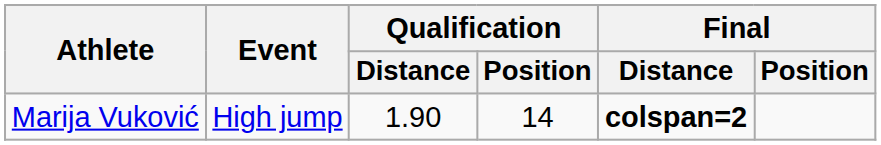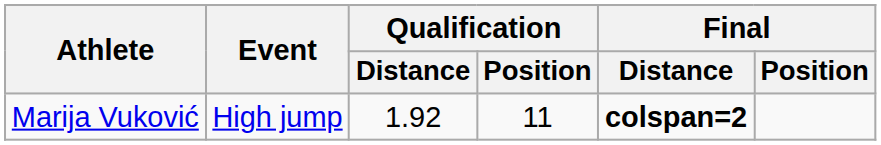(413, 117) 1.90 -> (413, 117) 1.92
(537, 117) 14 -> (537, 117) 11
